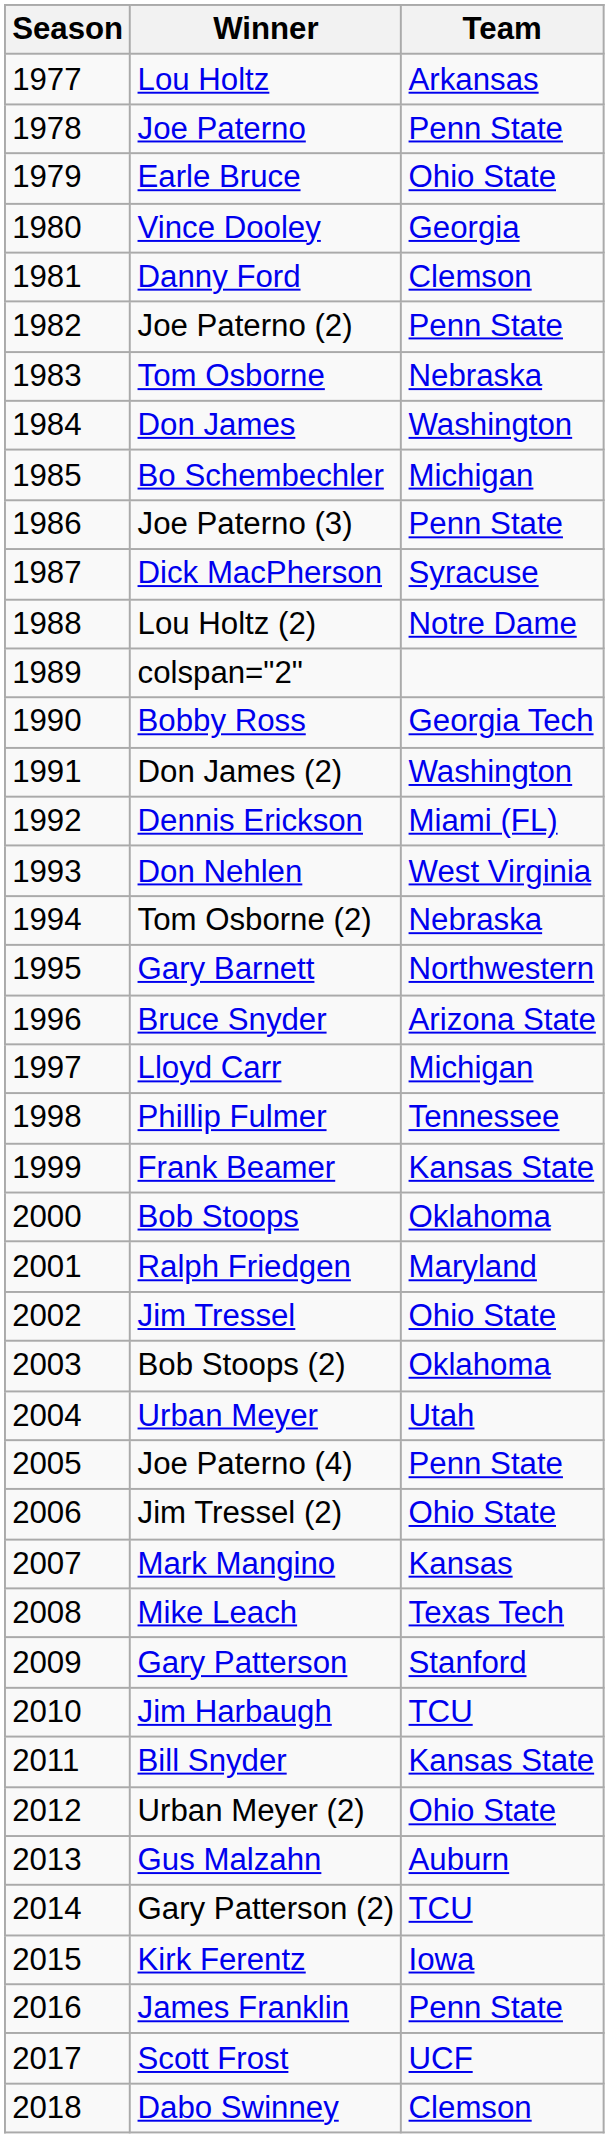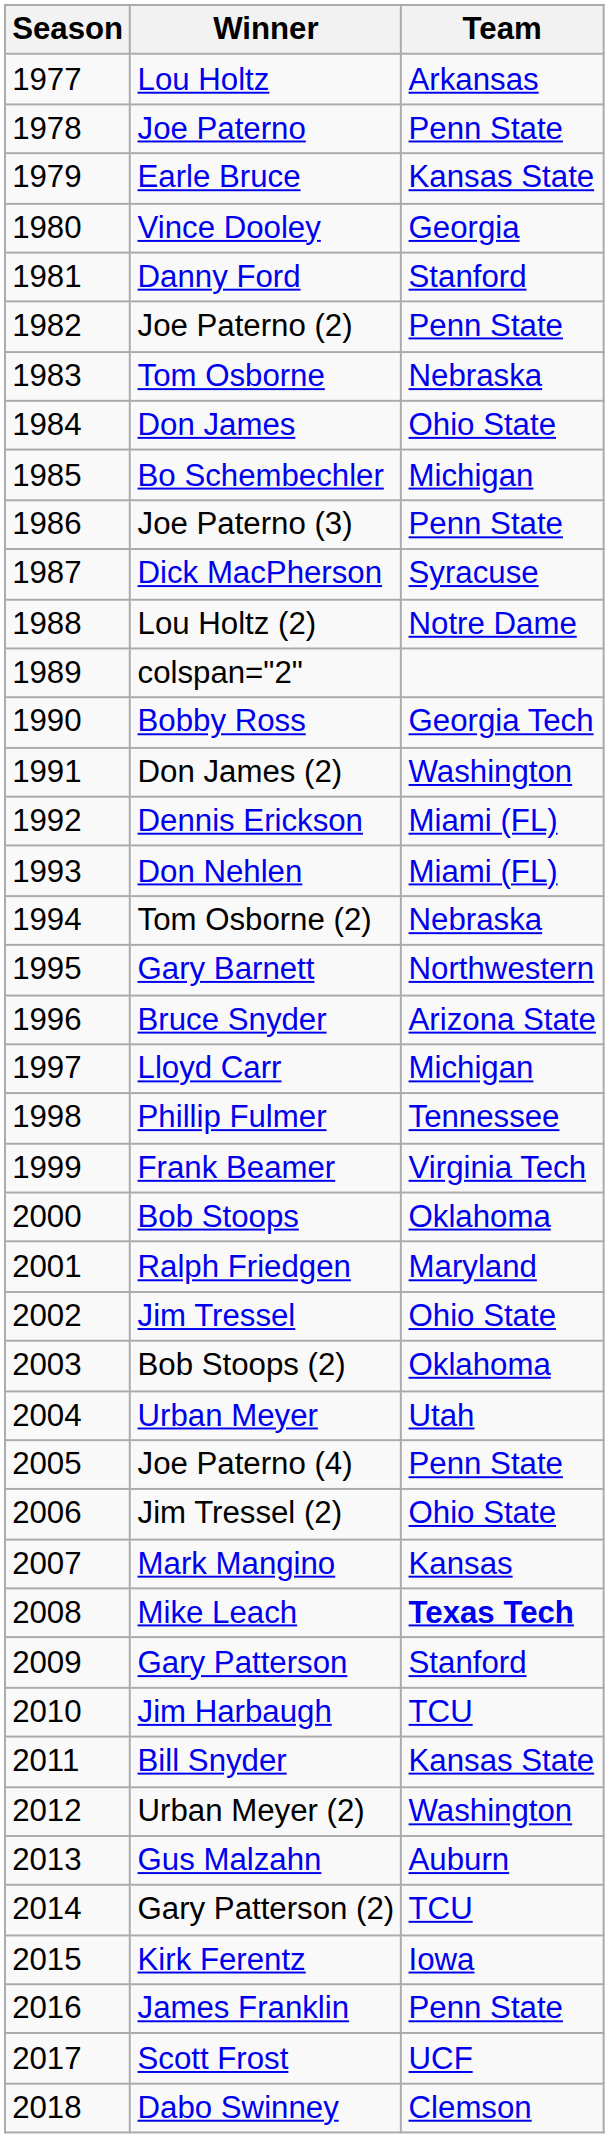(482, 177) Ohio State -> (501, 177) Kansas State
(470, 276) Clemson -> (468, 276) Stanford
(490, 425) Washington -> (482, 425) Ohio State
(500, 870) West Virginia -> (483, 870) Miami (FL)
(501, 1167) Kansas State -> (497, 1167) Virginia Tech
(486, 1612) normal -> (491, 1612) bold
(482, 1810) Ohio State -> (490, 1810) Washington
